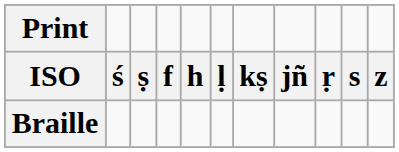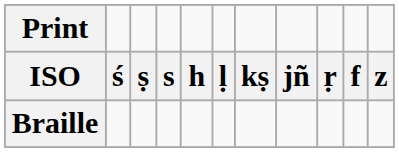columns swapped: (355, 75) <-> (168, 75)
